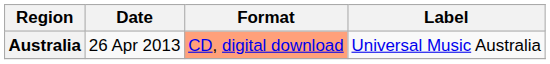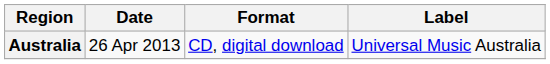(266, 44) lightsalmon background -> (266, 44) no background
